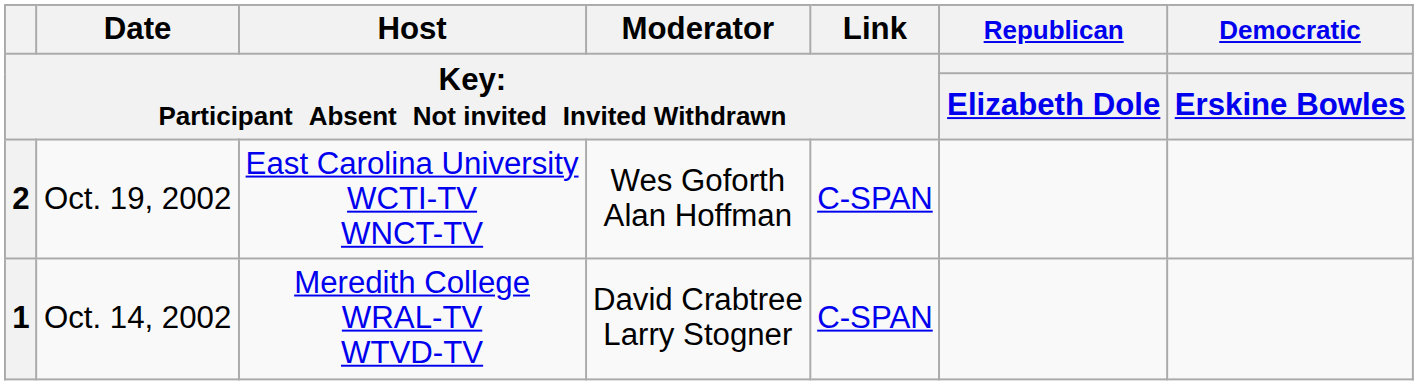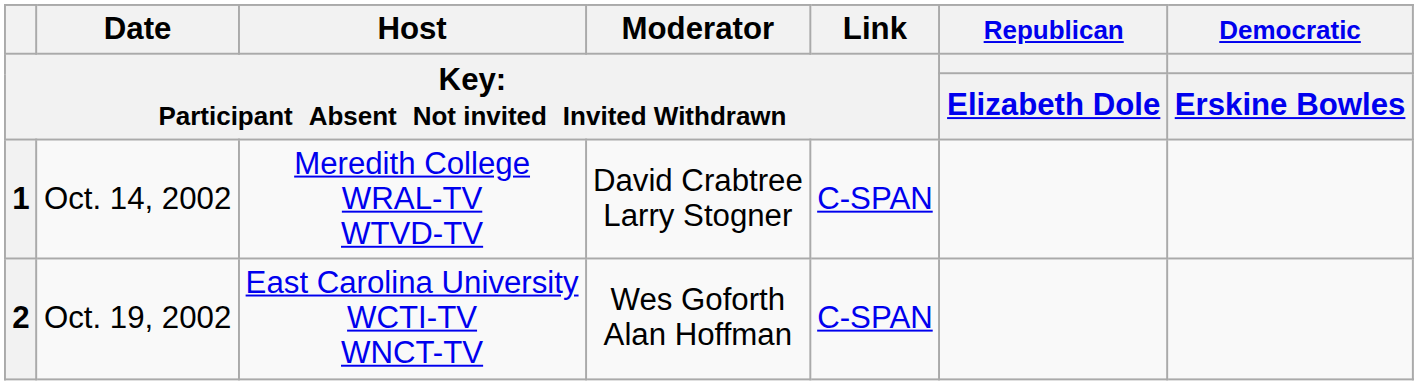rows swapped: (21, 318) <-> (21, 198)
